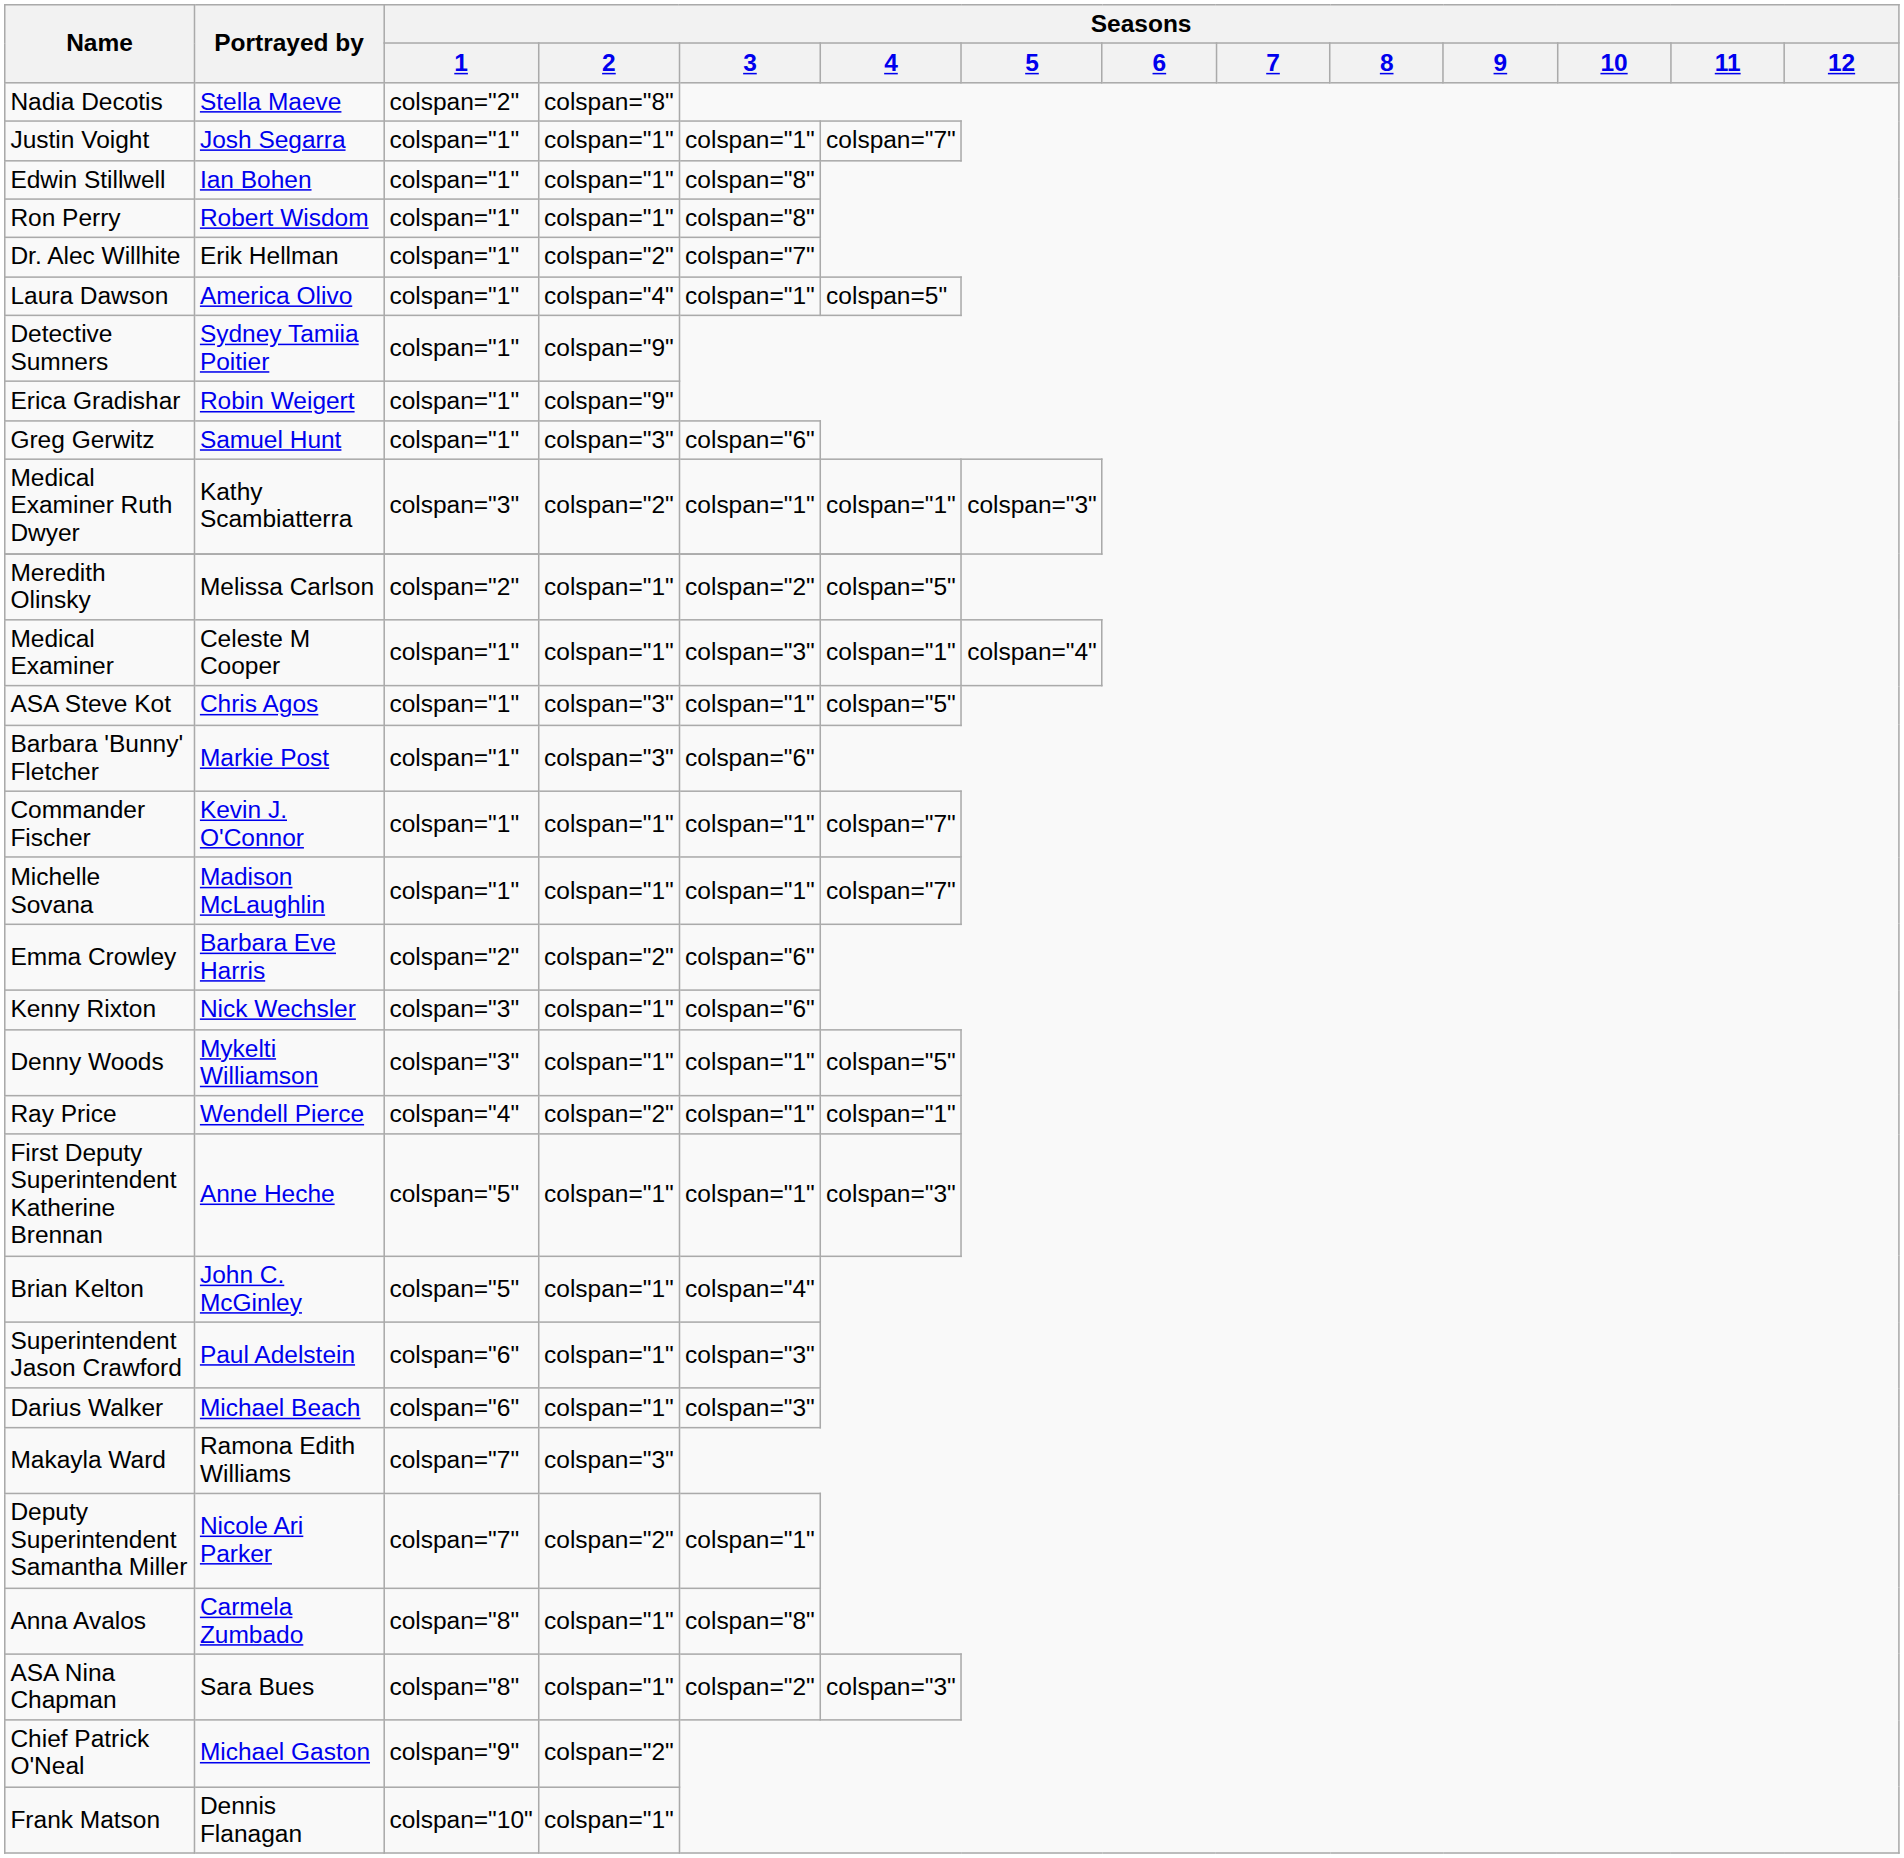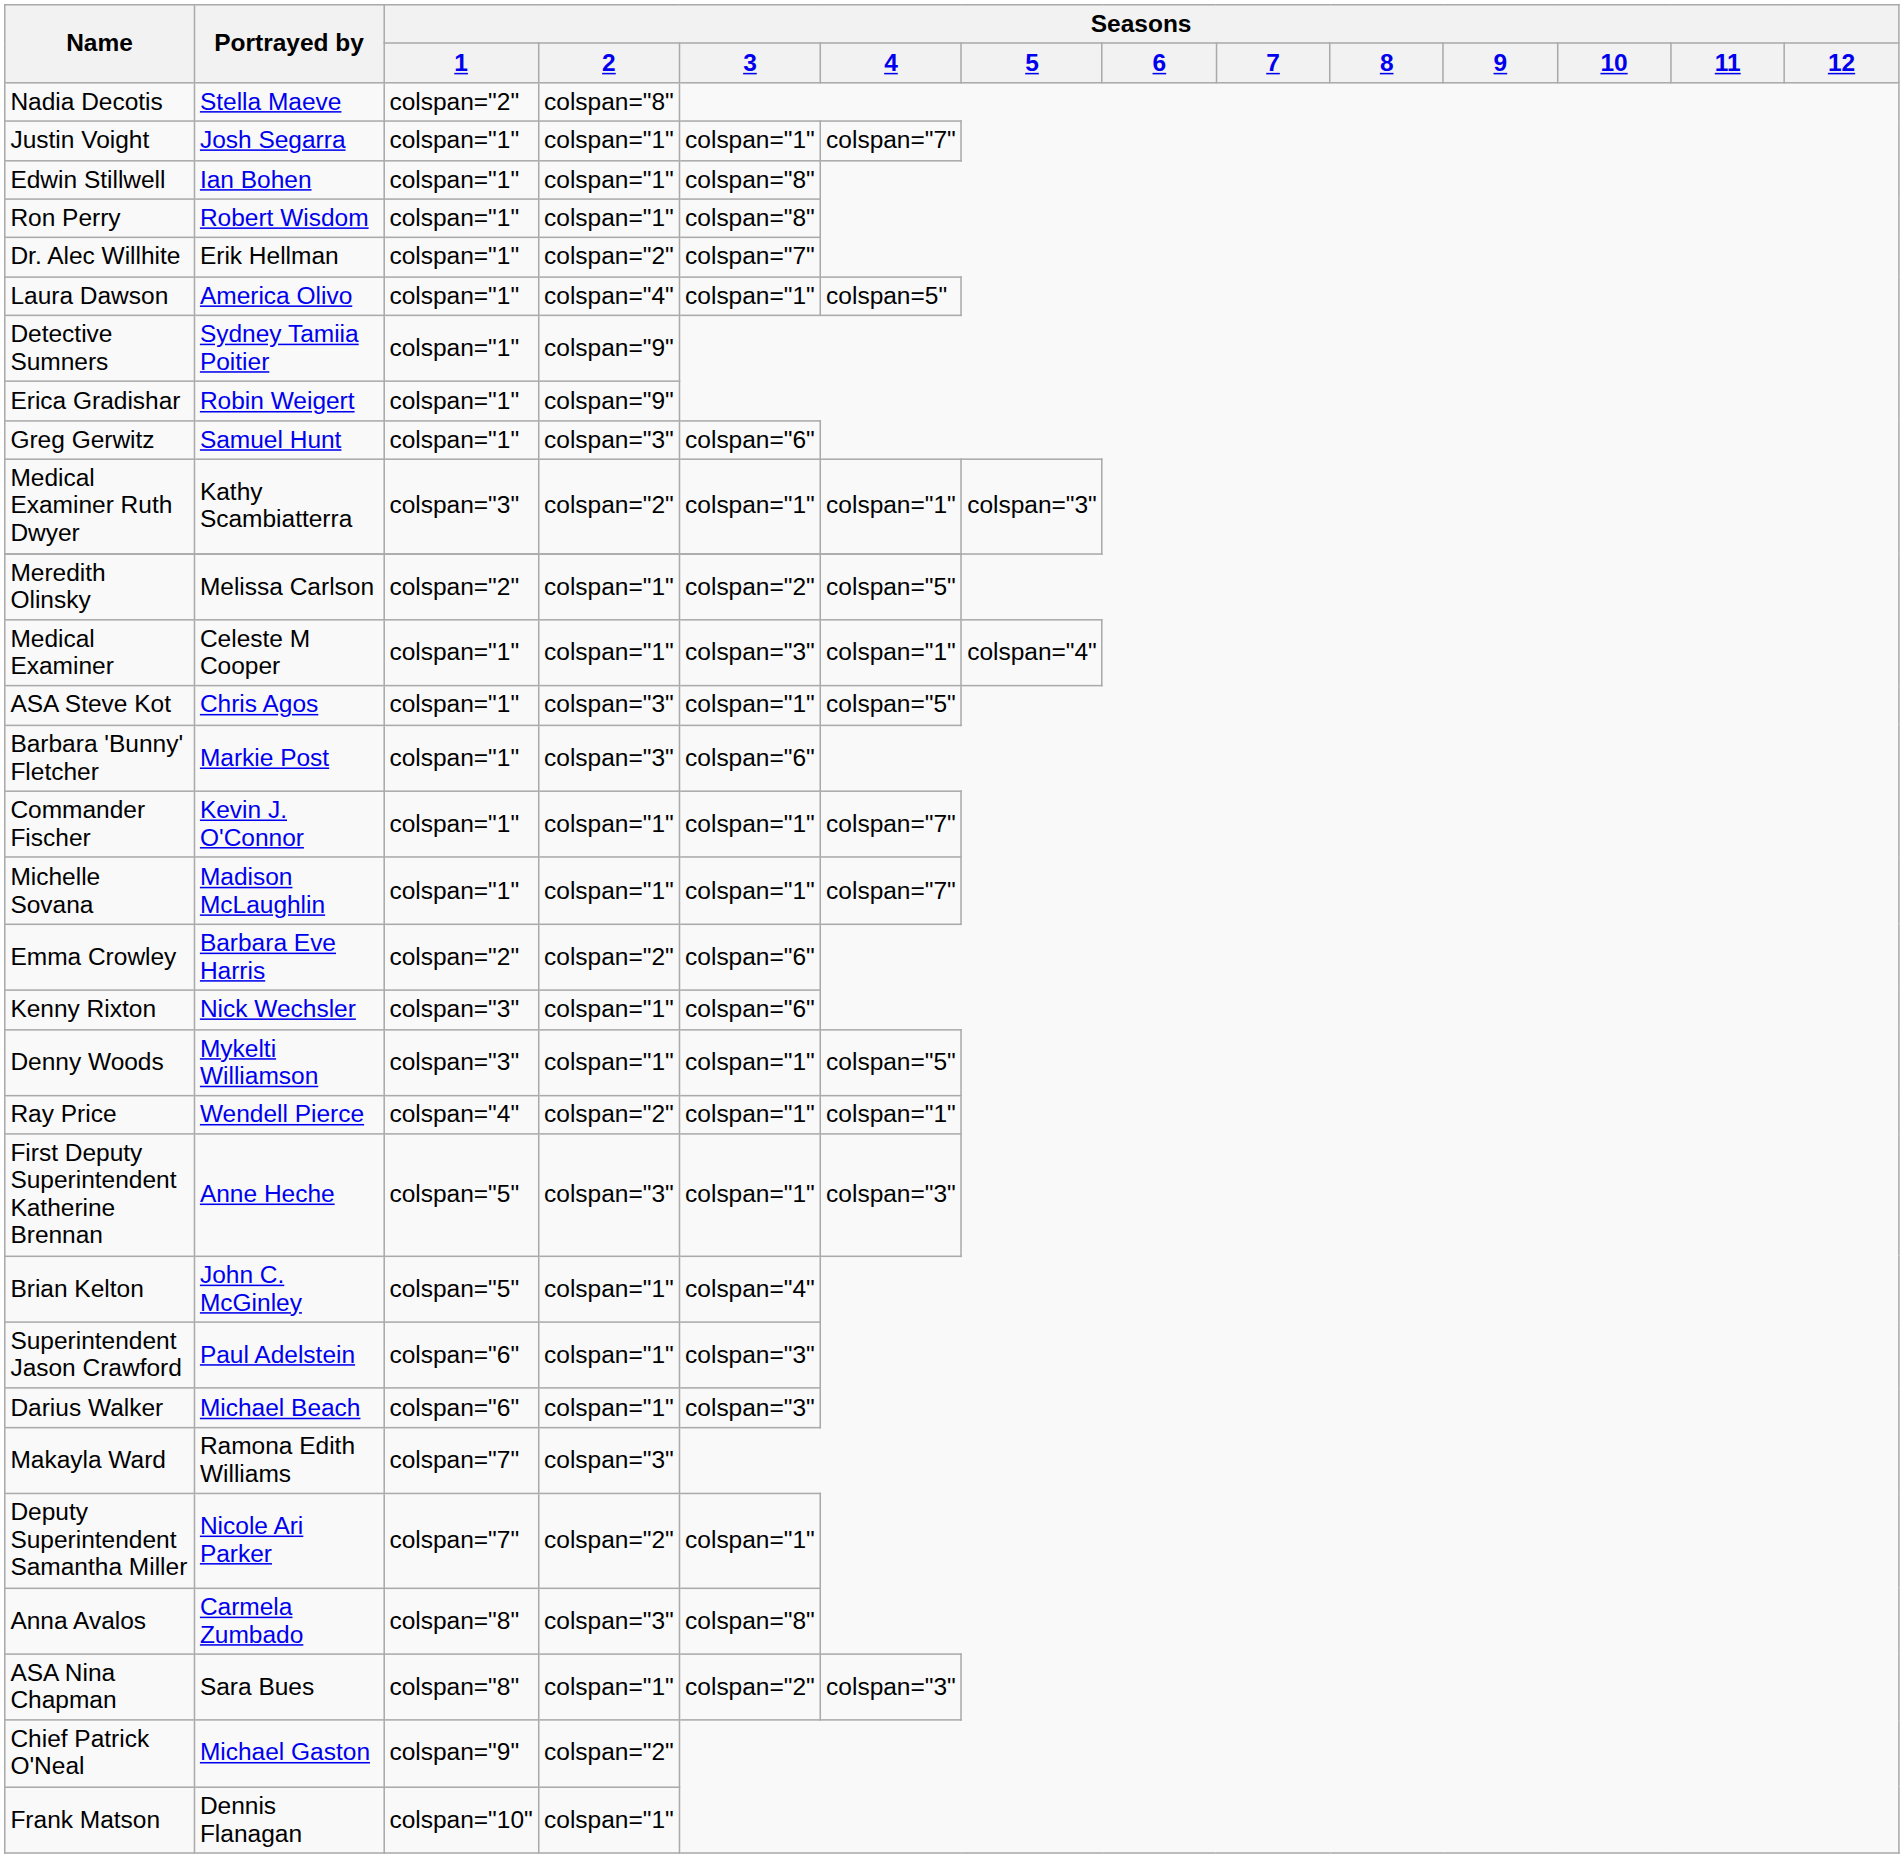(609, 1194) colspan="1" -> (609, 1194) colspan="3"
(609, 1620) colspan="1" -> (609, 1620) colspan="3"
